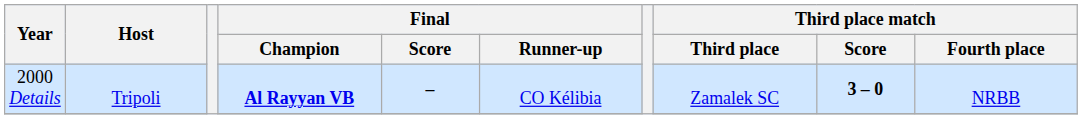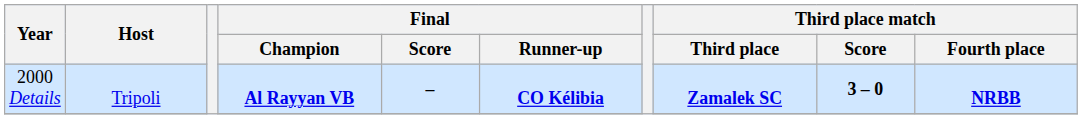(561, 99) normal -> (561, 99) bold
(735, 99) normal -> (735, 99) bold
(996, 99) normal -> (996, 99) bold
